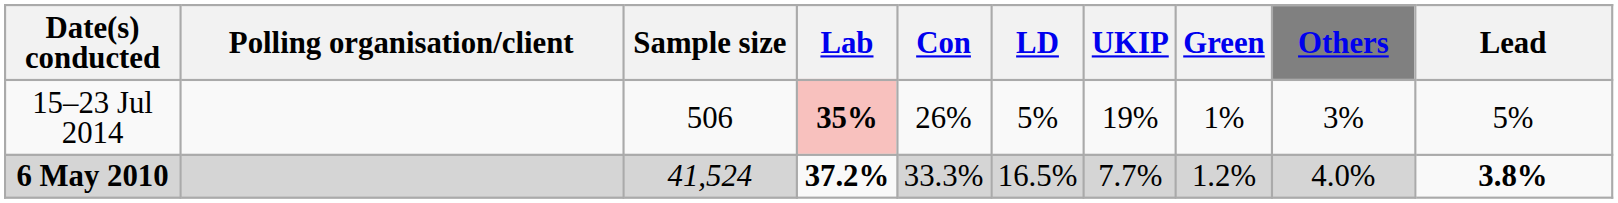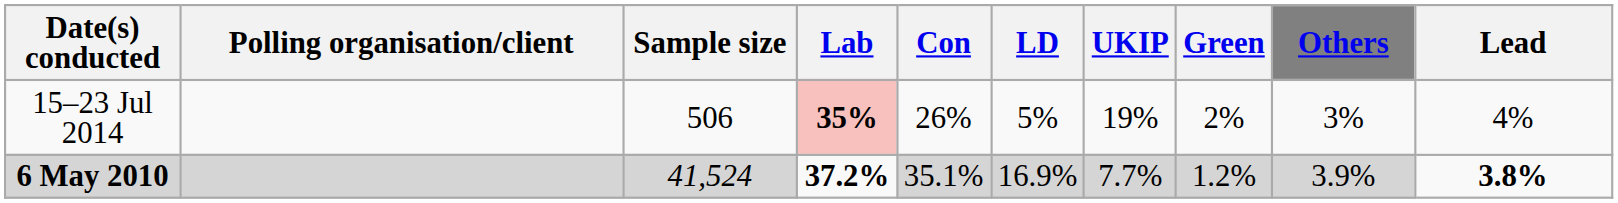(1224, 117) 1% -> (1224, 117) 2%
(1513, 117) 5% -> (1513, 117) 4%
(944, 176) 33.3% -> (944, 176) 35.1%
(1038, 176) 16.5% -> (1038, 176) 16.9%
(1343, 176) 4.0% -> (1343, 176) 3.9%
